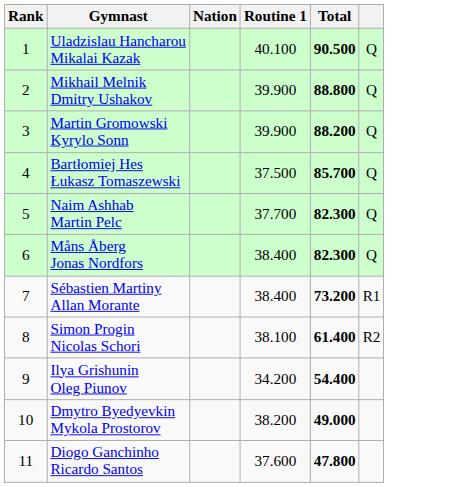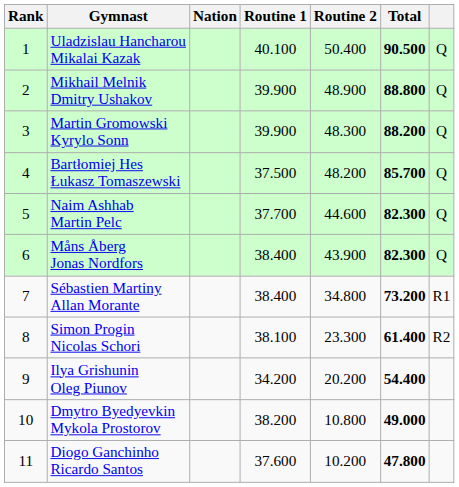+ column: (345, 16)
